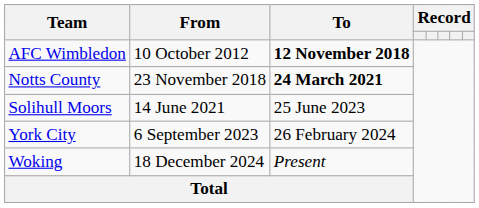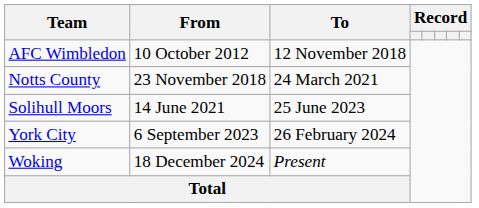(342, 53) bold -> (340, 53) normal
(328, 80) bold -> (326, 80) normal
